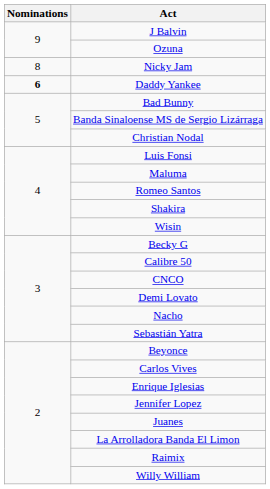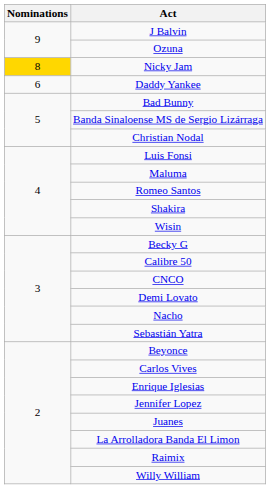(37, 66) no background -> (37, 66) gold background
(37, 84) bold -> (37, 84) normal
